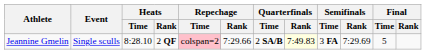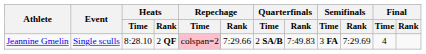(301, 42) lightyellow background -> (301, 42) no background
(384, 42) 5 -> (384, 42) 4
